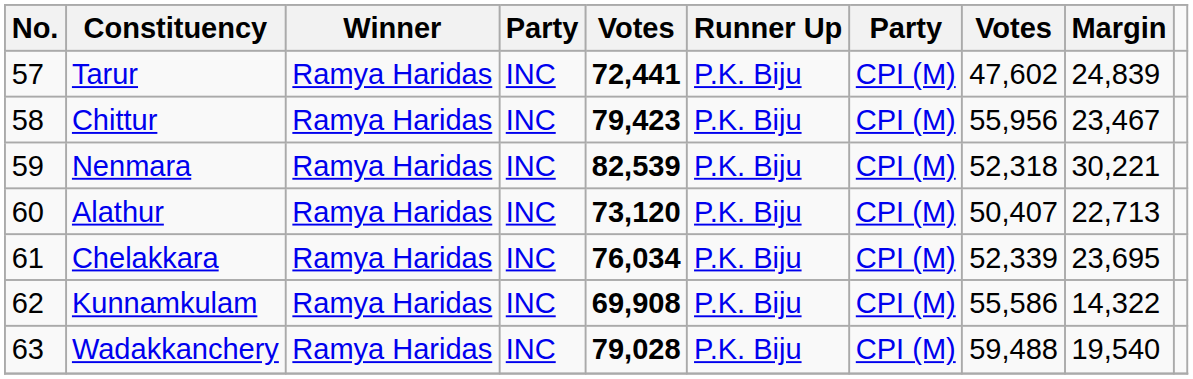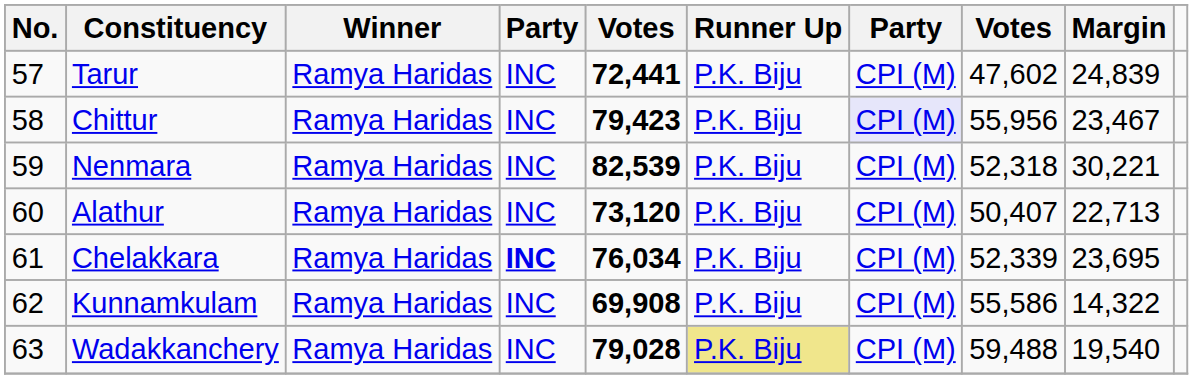(906, 120) no background -> (906, 120) lavender background
(531, 258) normal -> (531, 258) bold
(748, 350) no background -> (748, 350) khaki background
